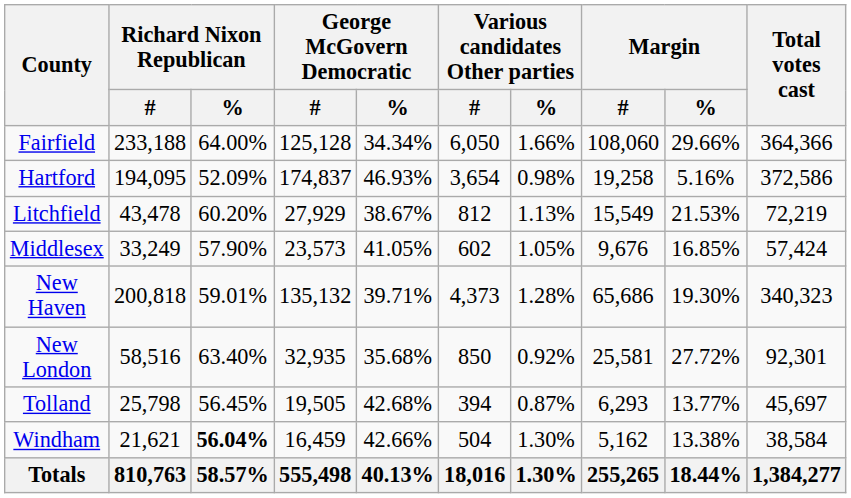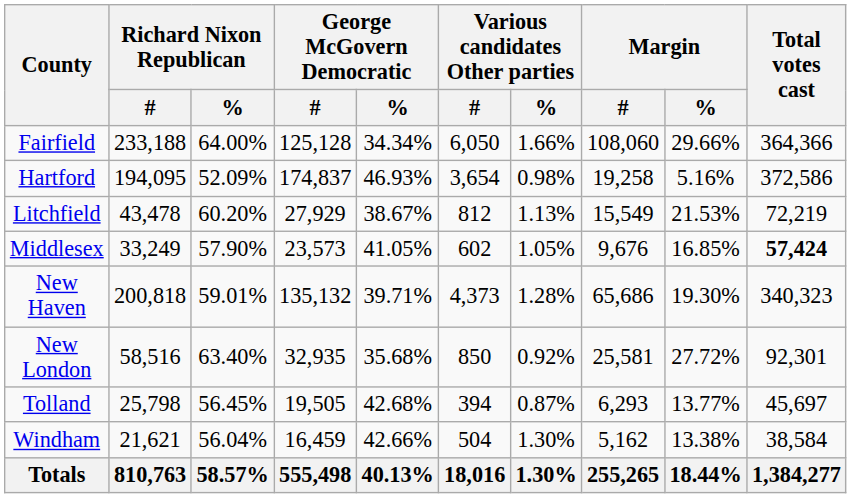(796, 248) normal -> (796, 248) bold
(233, 439) bold -> (233, 439) normal
